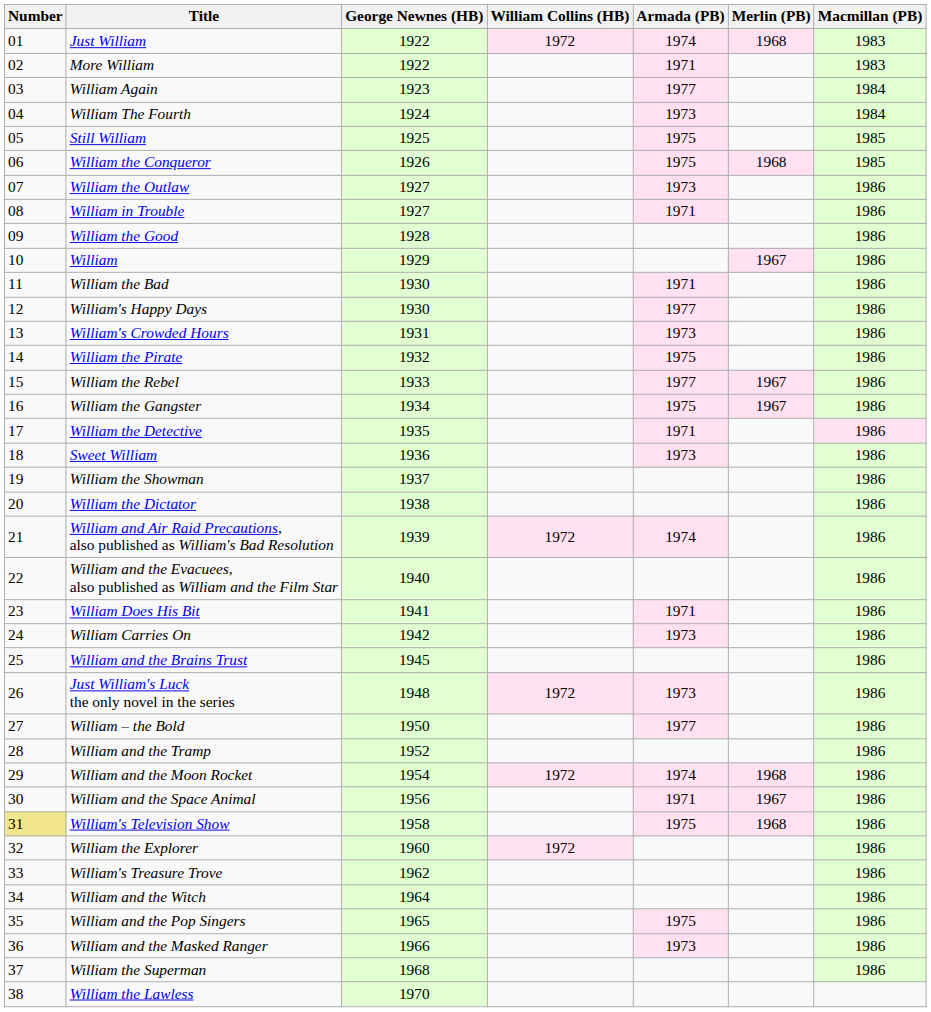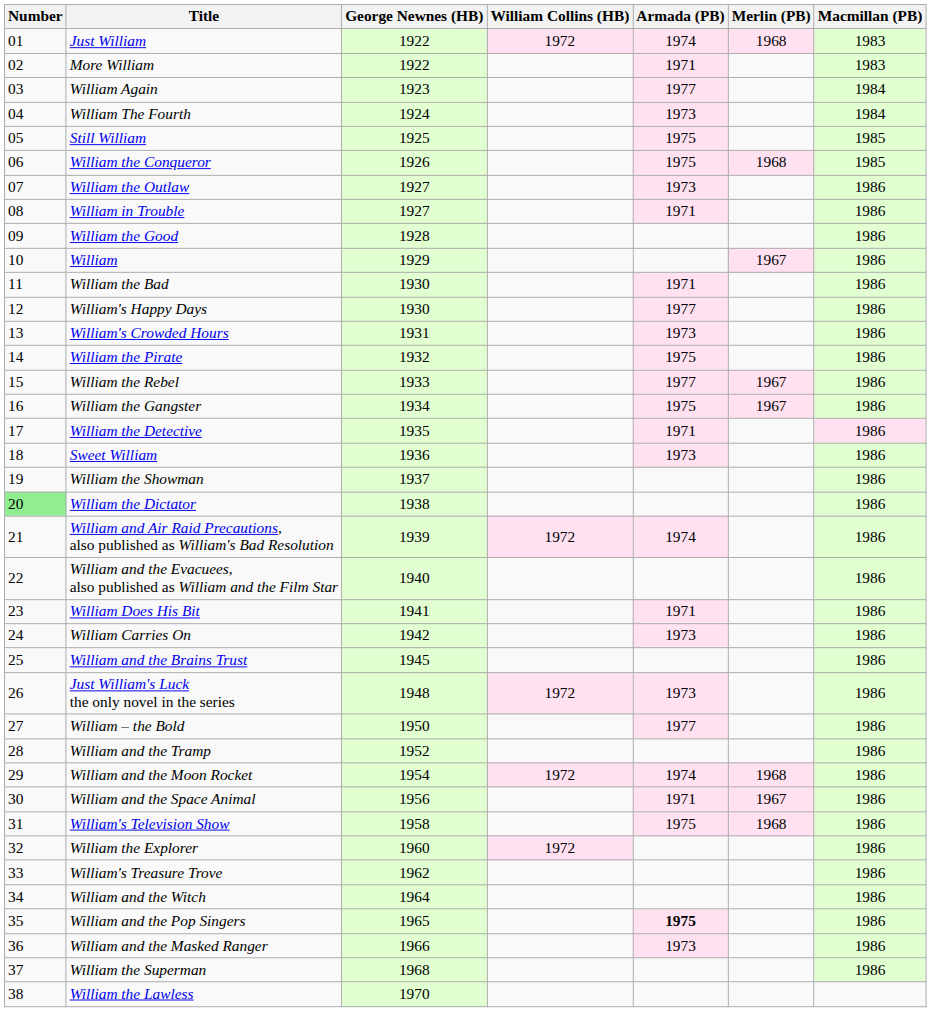(16, 503) no background -> (16, 503) lightgreen background
(16, 823) khaki background -> (16, 823) no background
(680, 921) normal -> (680, 921) bold
